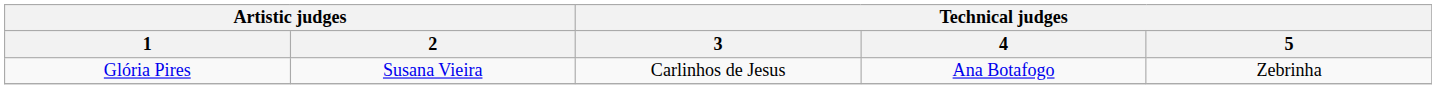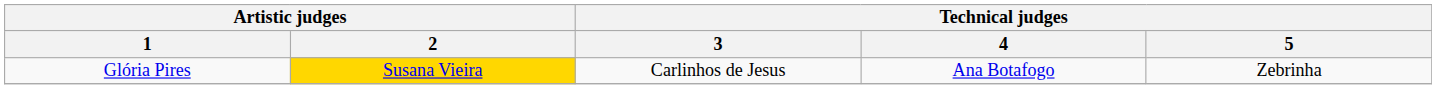(433, 70) no background -> (433, 70) gold background
